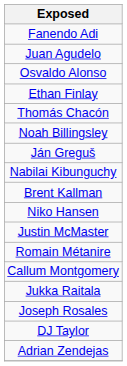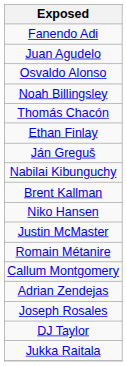(63, 93) Ethan Finlay -> (63, 93) Noah Billingsley
(63, 133) Noah Billingsley -> (63, 133) Ethan Finlay
(63, 291) Jukka Raitala -> (63, 291) Adrian Zendejas
(63, 350) Adrian Zendejas -> (63, 350) Jukka Raitala
